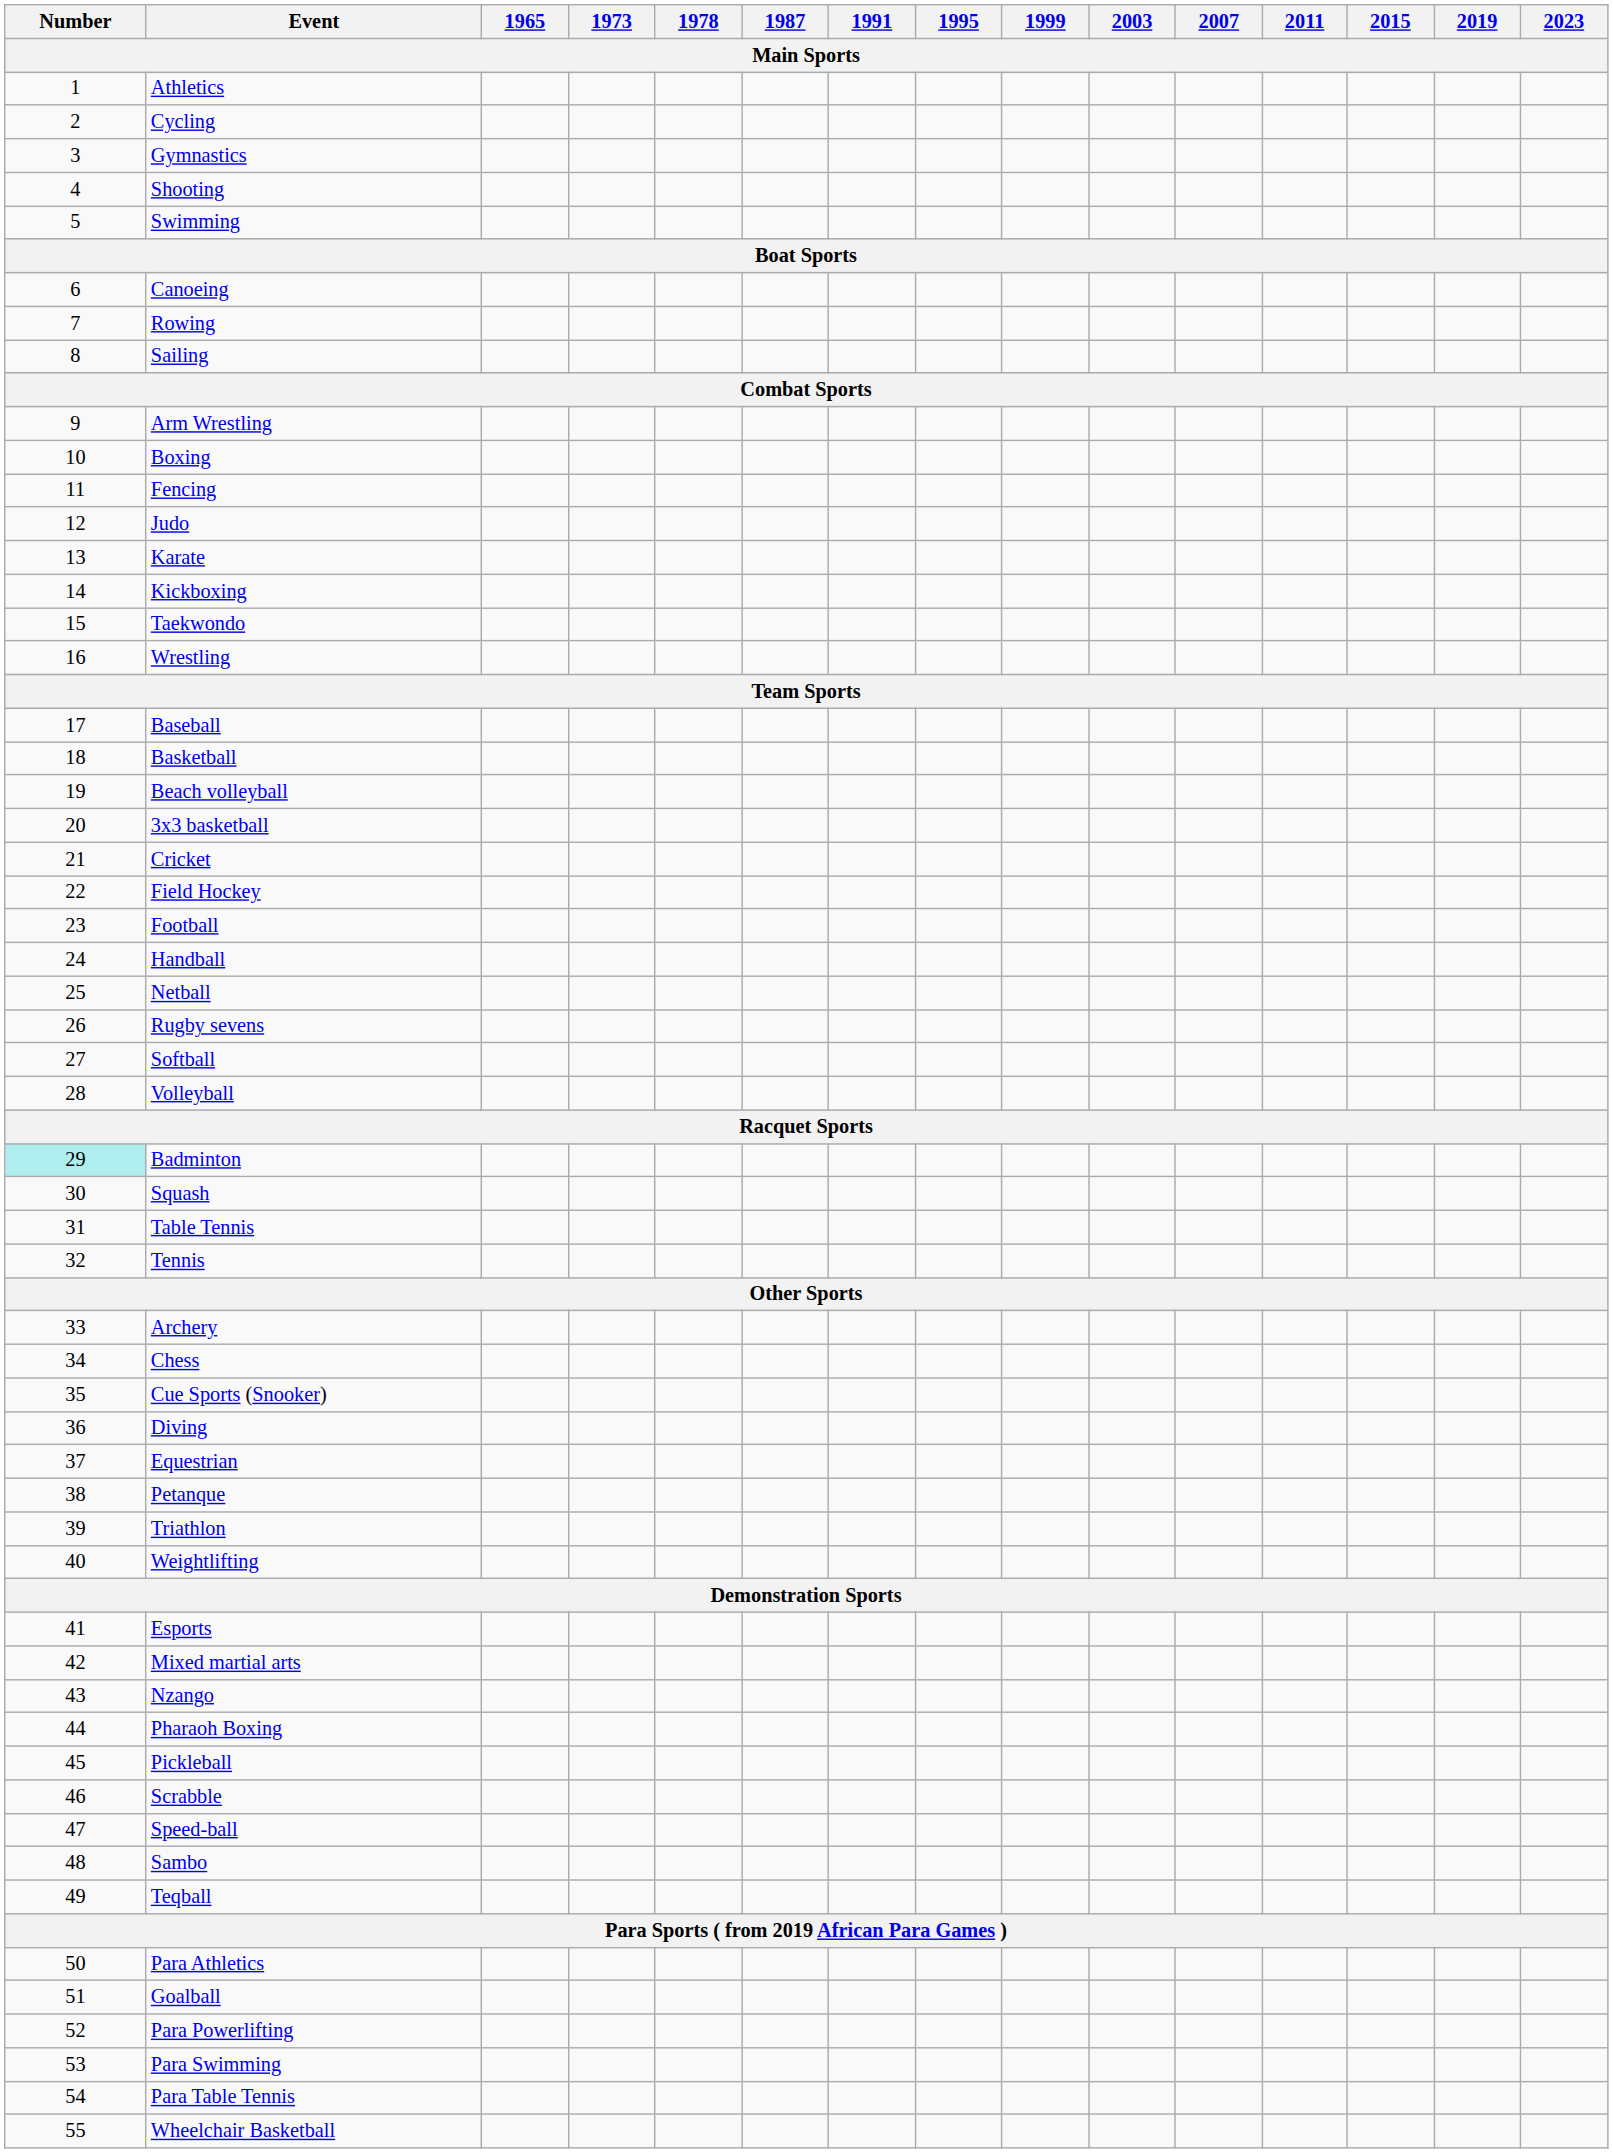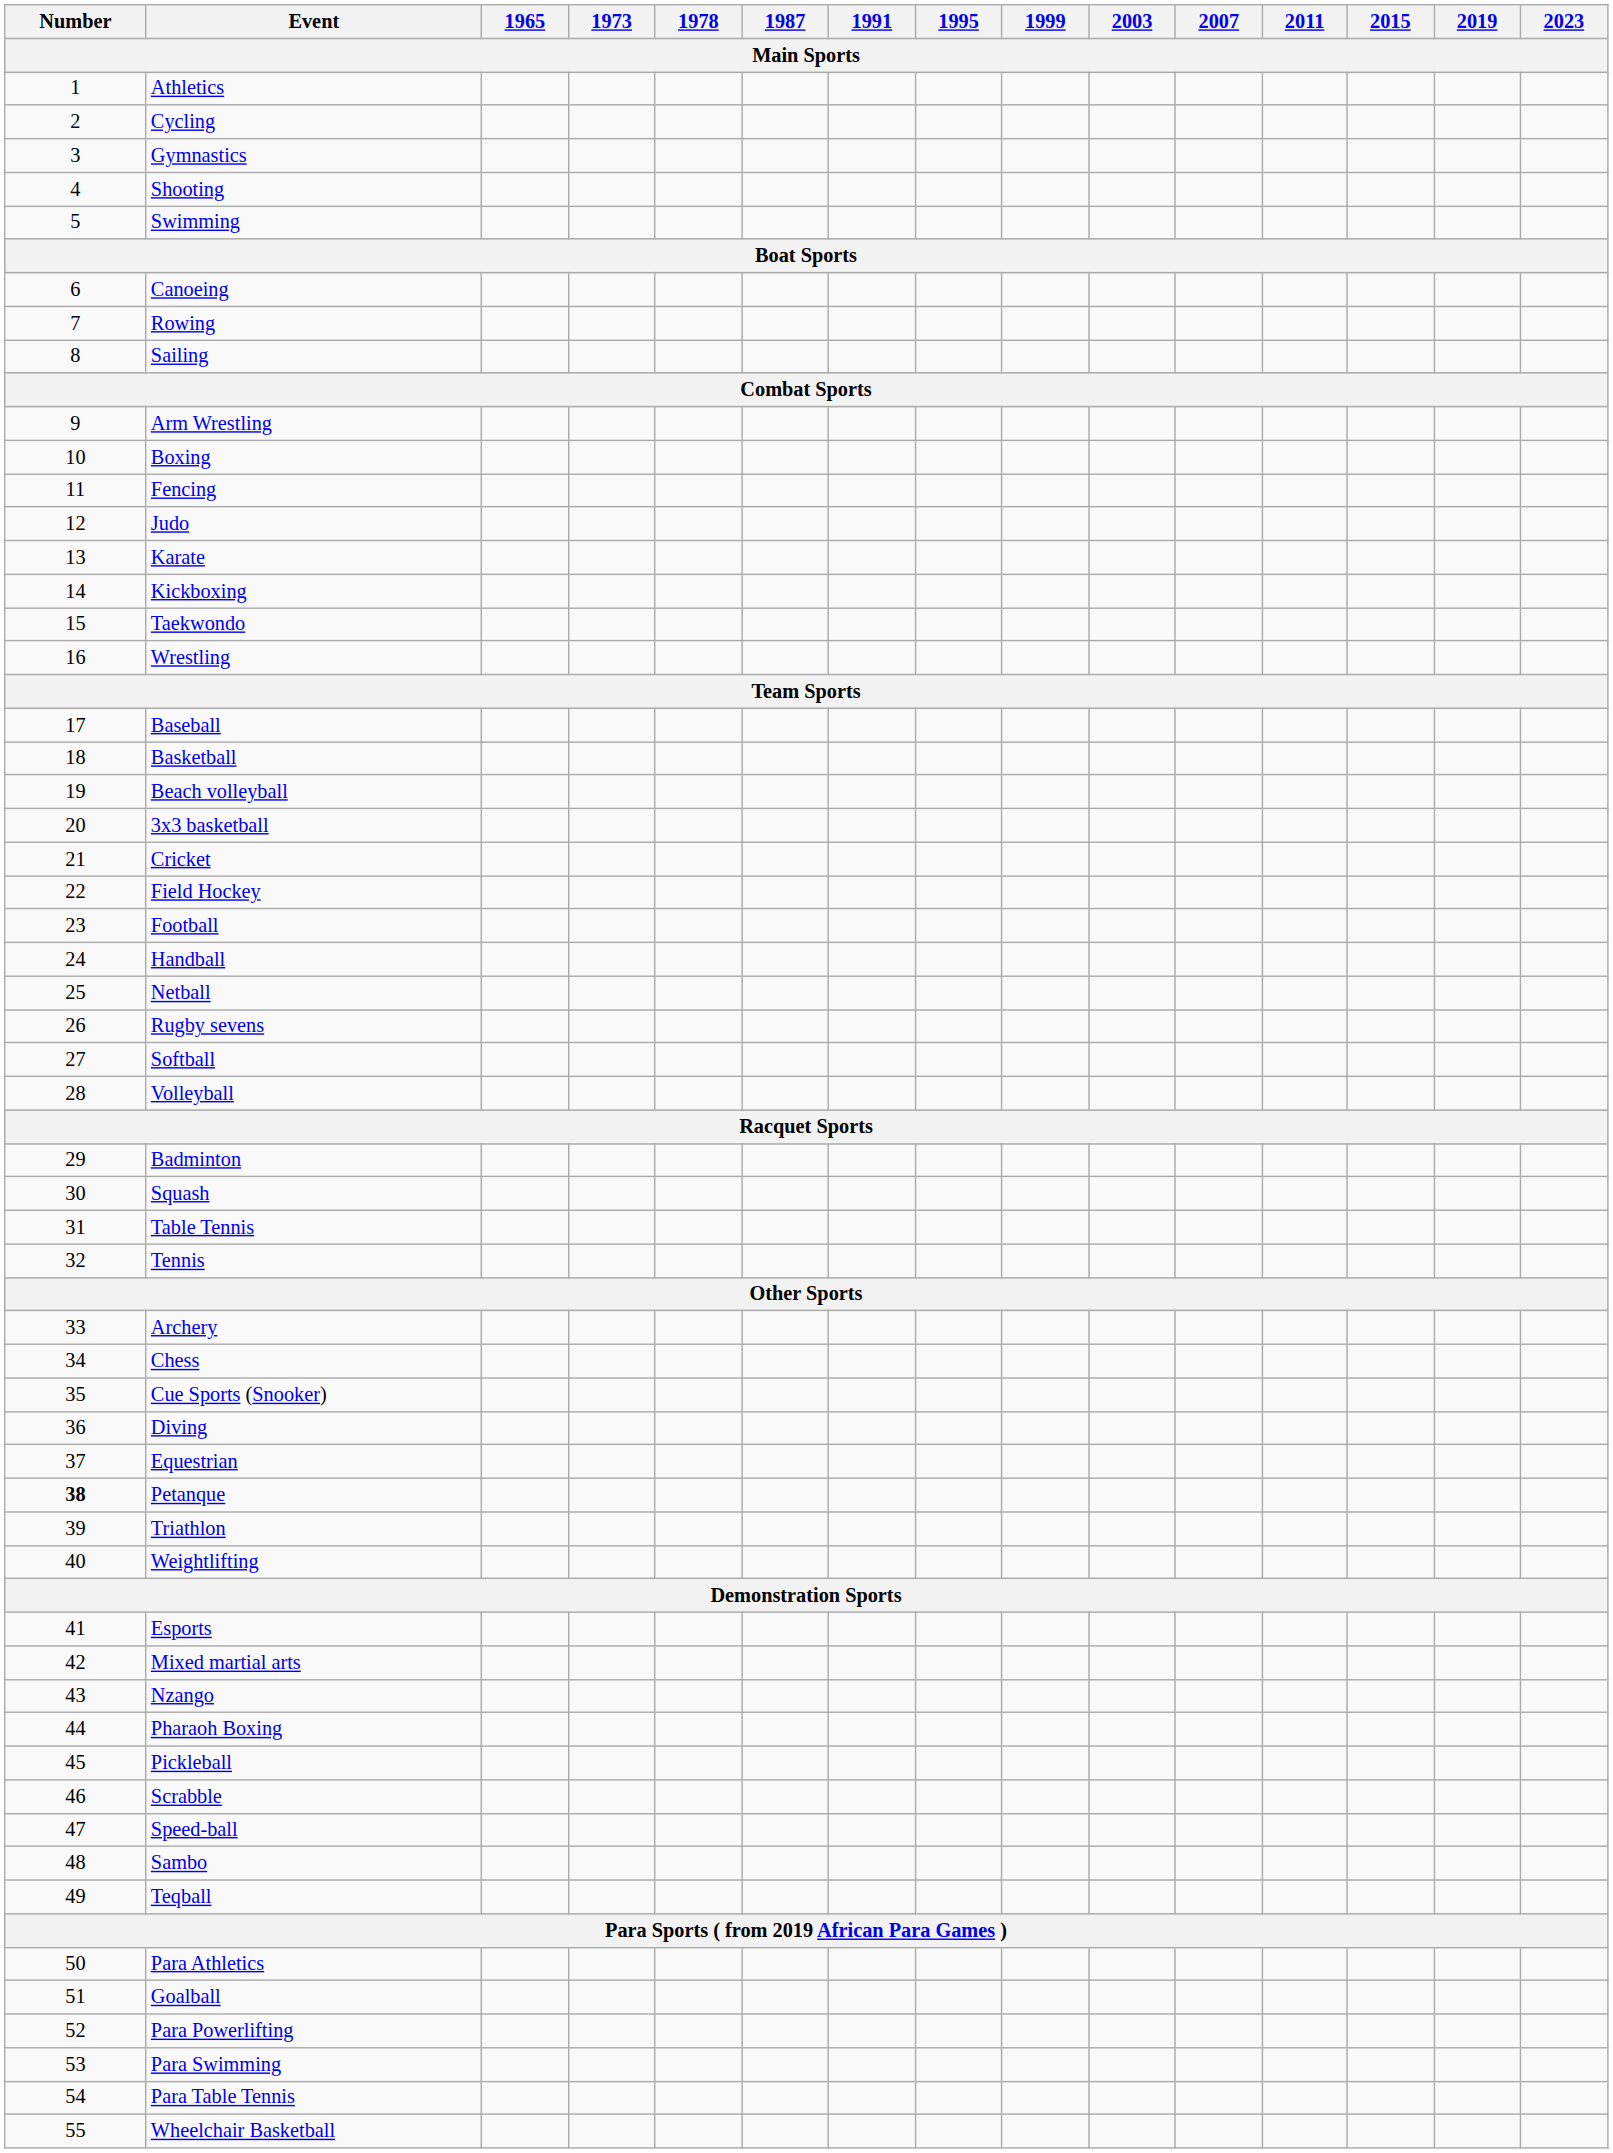(75, 1160) paleturquoise background -> (75, 1160) no background
(75, 1495) normal -> (75, 1495) bold
